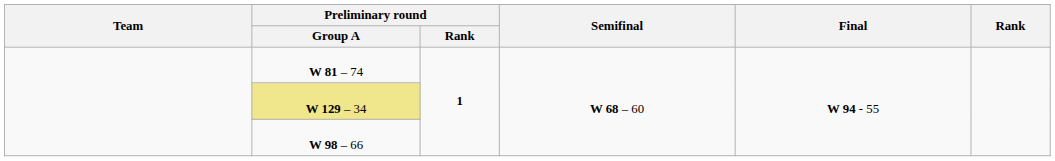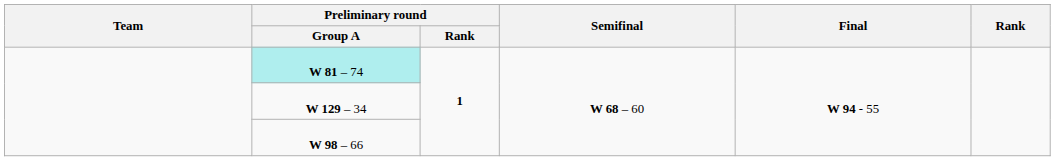(336, 72) no background -> (336, 72) paleturquoise background
(336, 109) khaki background -> (336, 109) no background
